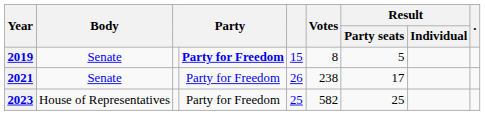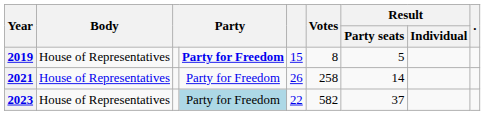(105, 57) Senate -> (105, 57) House of Representatives
(105, 78) Senate -> (105, 78) House of Representatives
(329, 78) 238 -> (329, 78) 258
(398, 78) 17 -> (398, 78) 14
(233, 100) no background -> (233, 100) lightblue background
(296, 100) 25 -> (296, 100) 22
(398, 100) 25 -> (398, 100) 37
